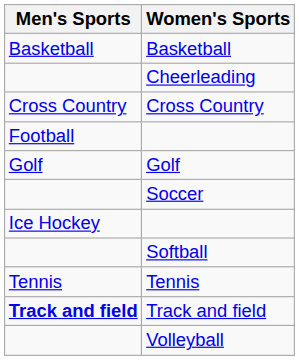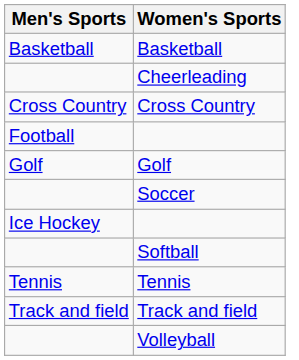(73, 310) bold -> (69, 310) normal
